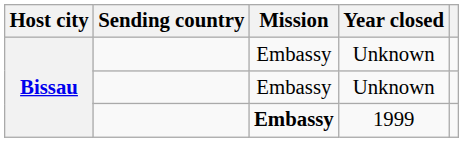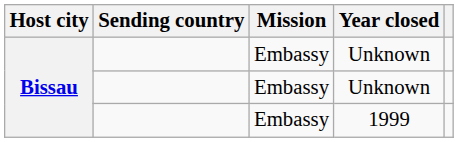(294, 119) bold -> (292, 119) normal
